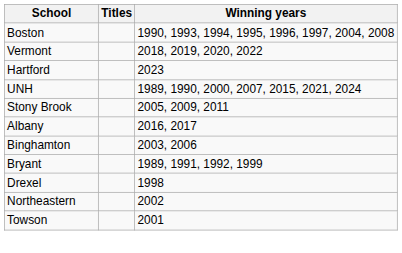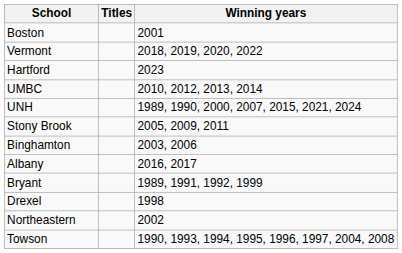(266, 32) 1990, 1993, 1994, 1995, 1996, 1997, 2004, 2008 -> (151, 32) 2001
+ row: (25, 88)
rows swapped: (25, 126) <-> (39, 145)
(151, 220) 2001 -> (266, 239) 1990, 1993, 1994, 1995, 1996, 1997, 2004, 2008
